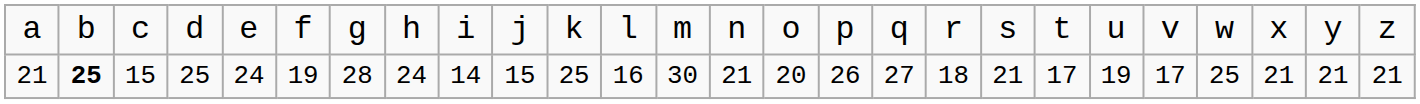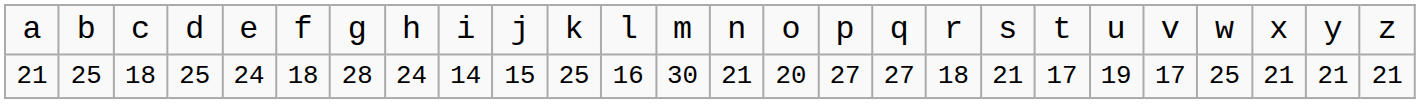(86, 76) bold -> (86, 76) normal
(140, 76) 15 -> (140, 76) 18
(303, 76) 19 -> (303, 76) 18
(845, 76) 26 -> (845, 76) 27
